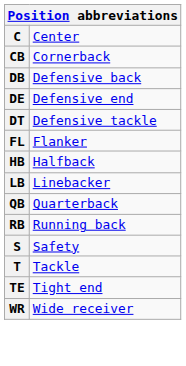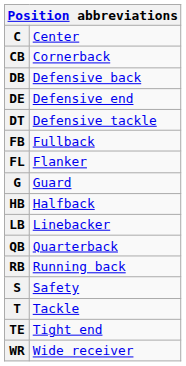+ row: (17, 141)
+ row: (17, 183)
